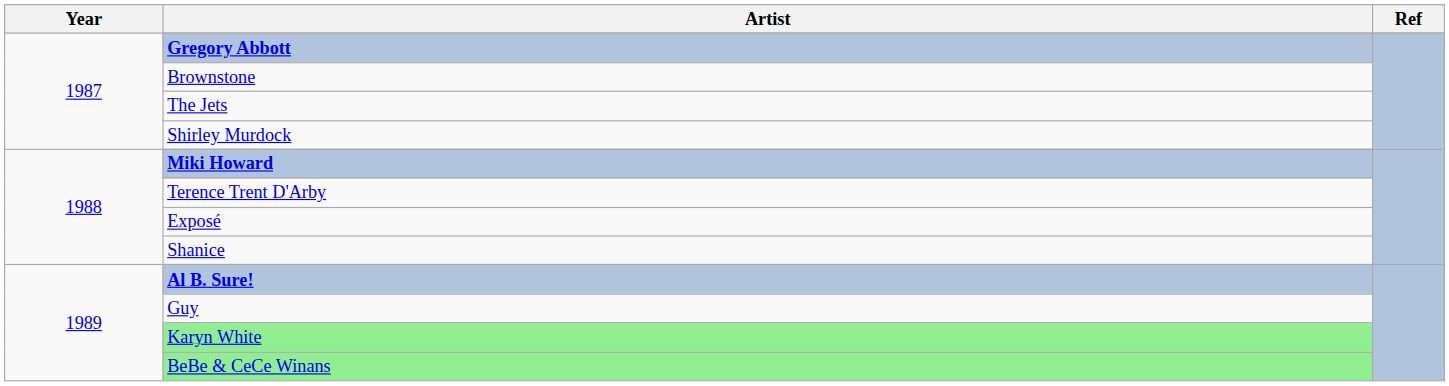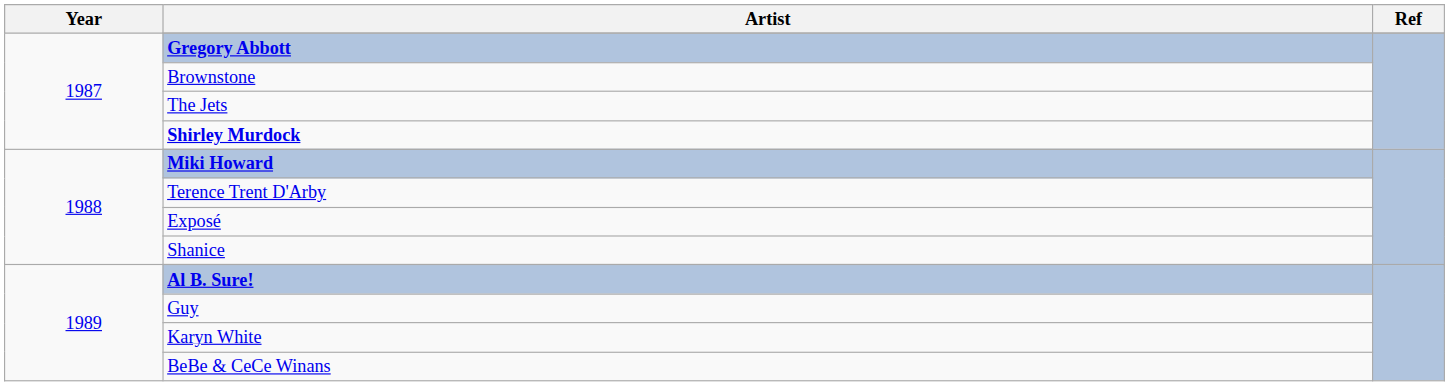(229, 134) normal -> (234, 134) bold
(214, 337) lightgreen background -> (214, 337) no background
(249, 366) lightgreen background -> (249, 366) no background
